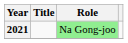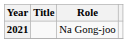(88, 30) lightgreen background -> (88, 30) no background
